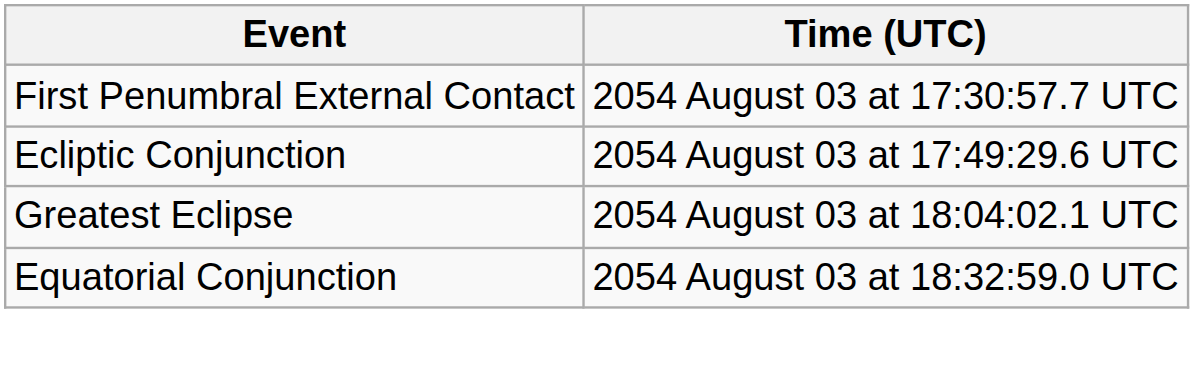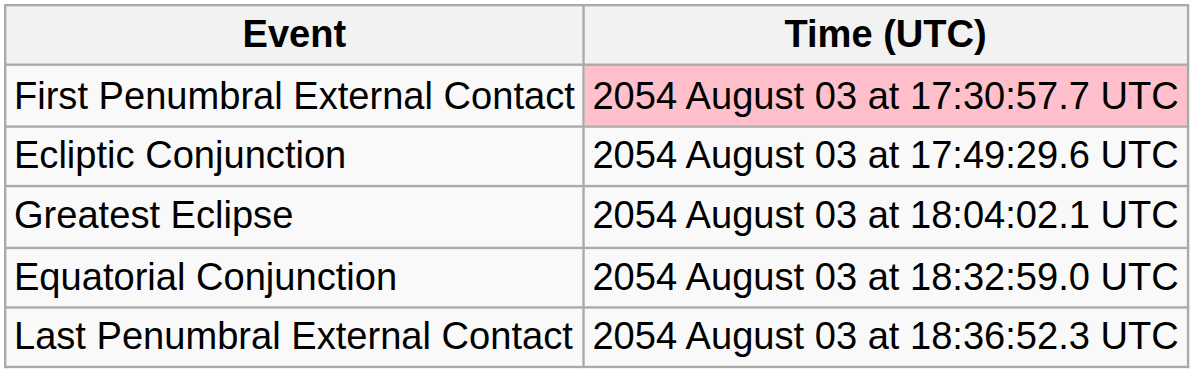(886, 95) no background -> (886, 95) pink background
+ row: (293, 336)
